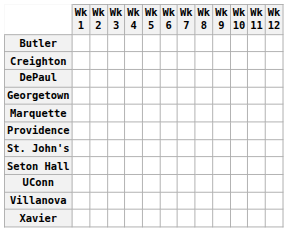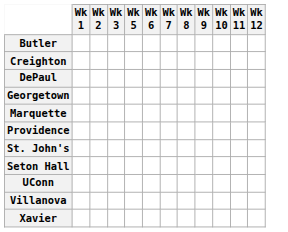- column: (134, 19)
